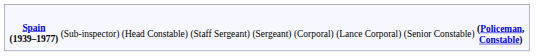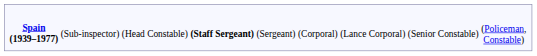(220, 34) normal -> (222, 34) bold
(501, 34) bold -> (504, 34) normal
